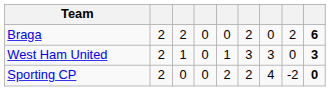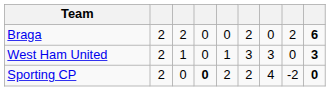(205, 75) normal -> (205, 75) bold
